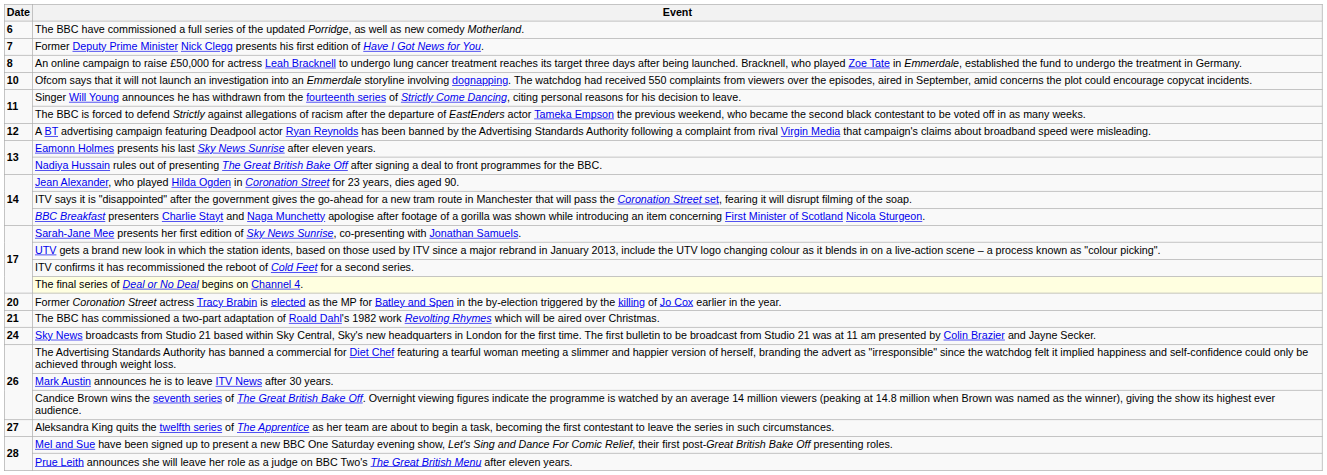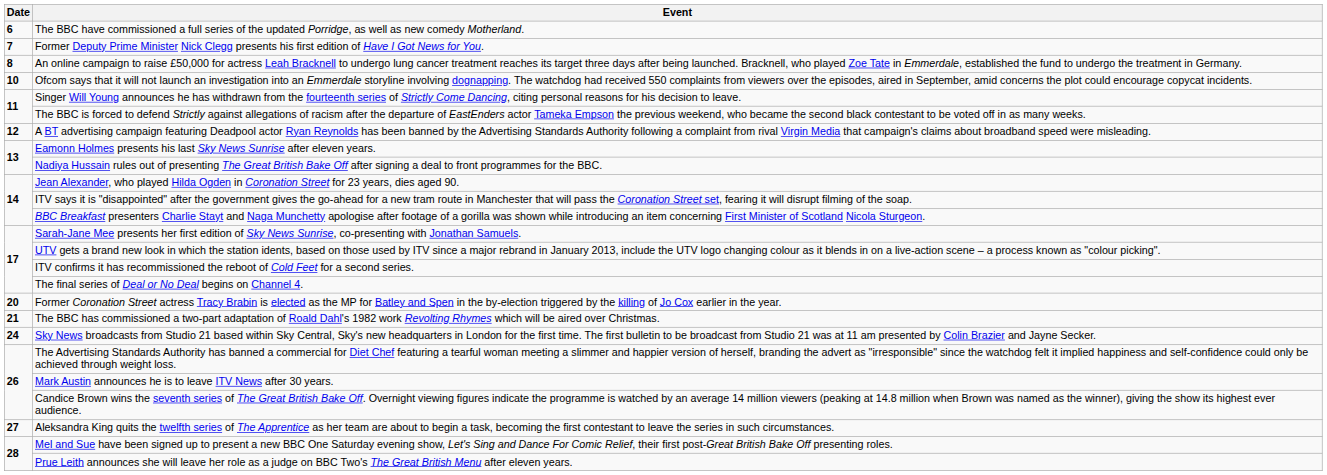(169, 285) lightyellow background -> (169, 285) no background
